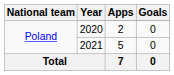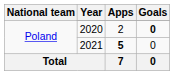(153, 29) normal -> (153, 29) bold
(121, 45) normal -> (121, 45) bold
